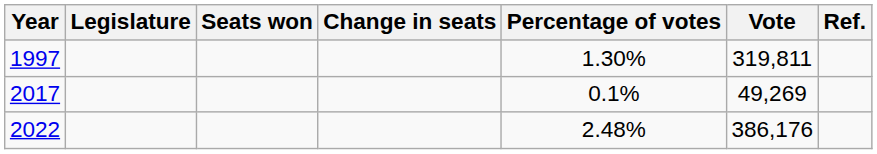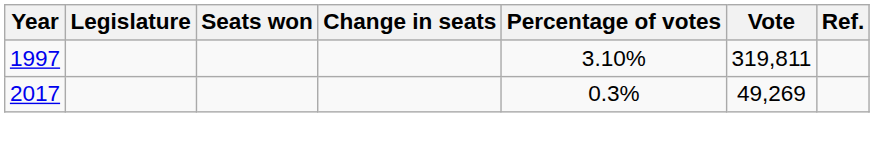(614, 58) 1.30% -> (614, 58) 3.10%
(614, 93) 0.1% -> (614, 93) 0.3%
- row: (35, 129)
